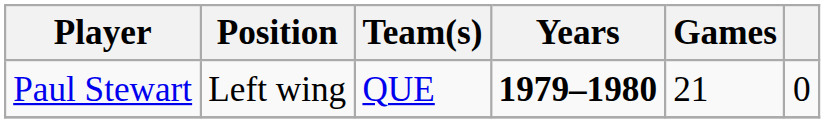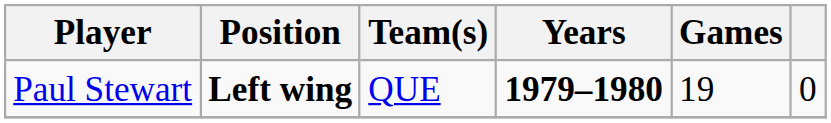(277, 88) normal -> (280, 88) bold
(691, 88) 21 -> (697, 88) 19
